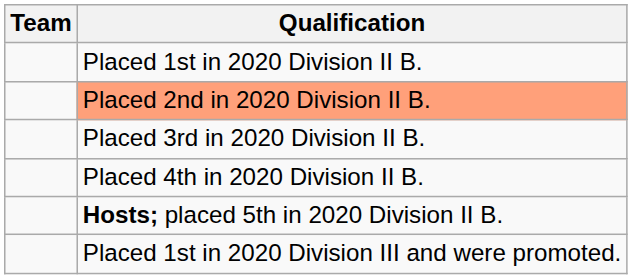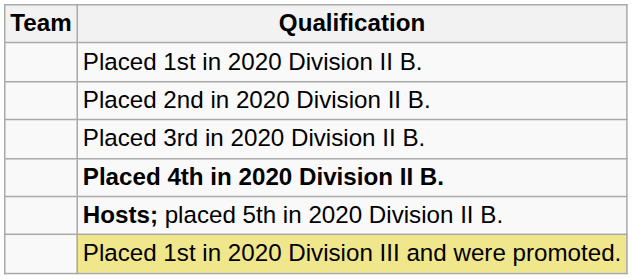(257, 100) lightsalmon background -> (257, 100) no background
(253, 176) normal -> (263, 176) bold
(352, 253) no background -> (352, 253) khaki background
